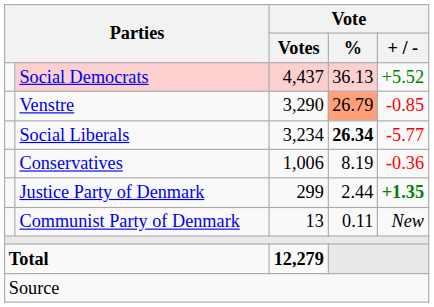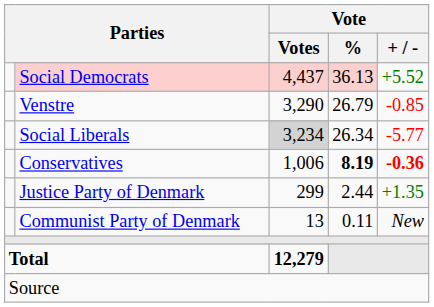(353, 105) lightsalmon background -> (353, 105) no background
(303, 134) no background -> (303, 134) lightgrey background
(353, 134) bold -> (353, 134) normal
(357, 163) normal -> (357, 163) bold
(405, 163) normal -> (405, 163) bold
(403, 192) bold -> (403, 192) normal
